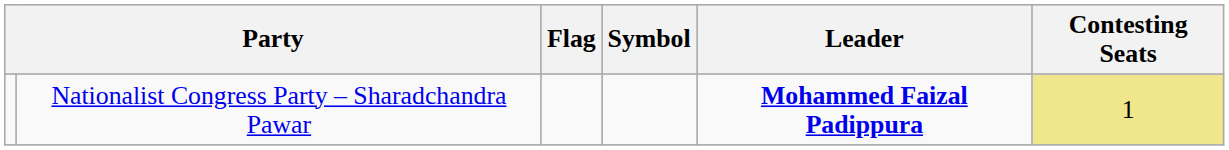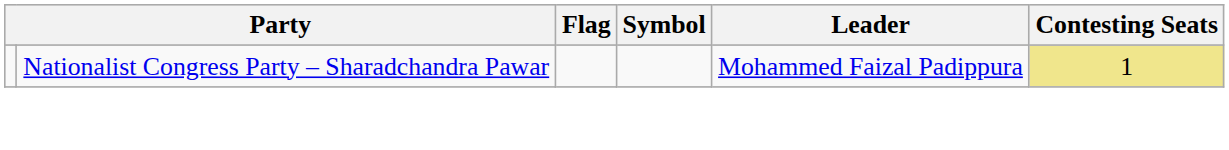(864, 109) bold -> (870, 65) normal
